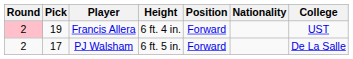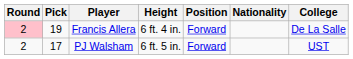(319, 29) UST -> (319, 29) De La Salle
(319, 46) De La Salle -> (319, 46) UST
